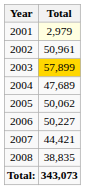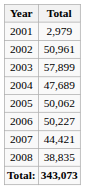(59, 31) lightyellow background -> (59, 31) no background
(59, 67) gold background -> (59, 67) no background
